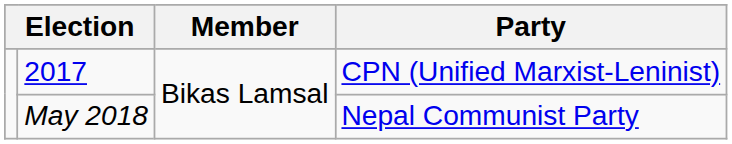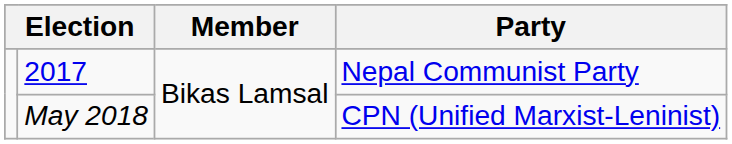(531, 71) CPN (Unified Marxist-Leninist) -> (490, 71) Nepal Communist Party
(490, 116) Nepal Communist Party -> (531, 116) CPN (Unified Marxist-Leninist)
